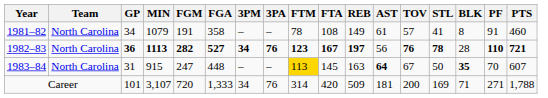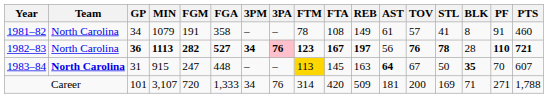(272, 48) no background -> (278, 48) pink background
(85, 66) normal -> (88, 66) bold
